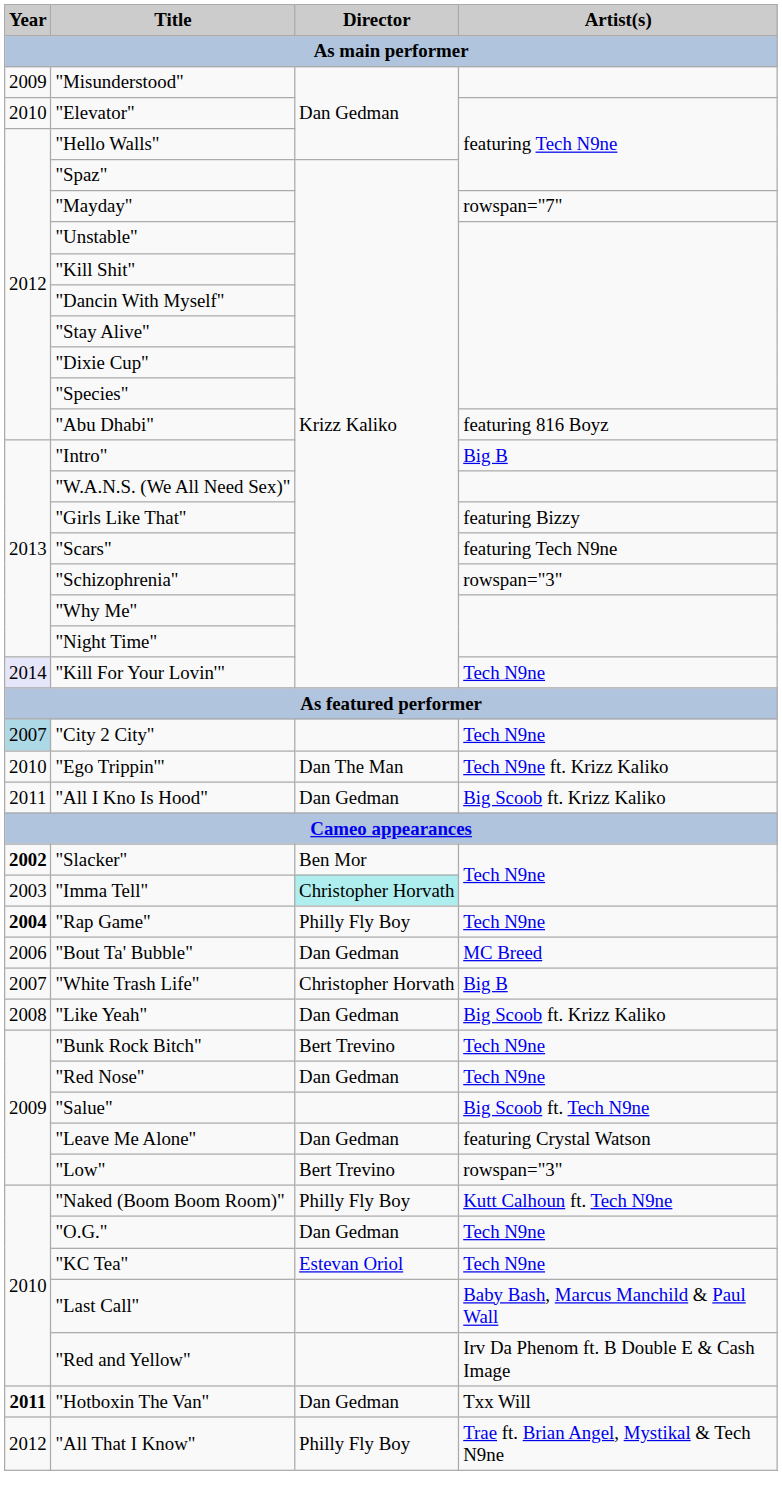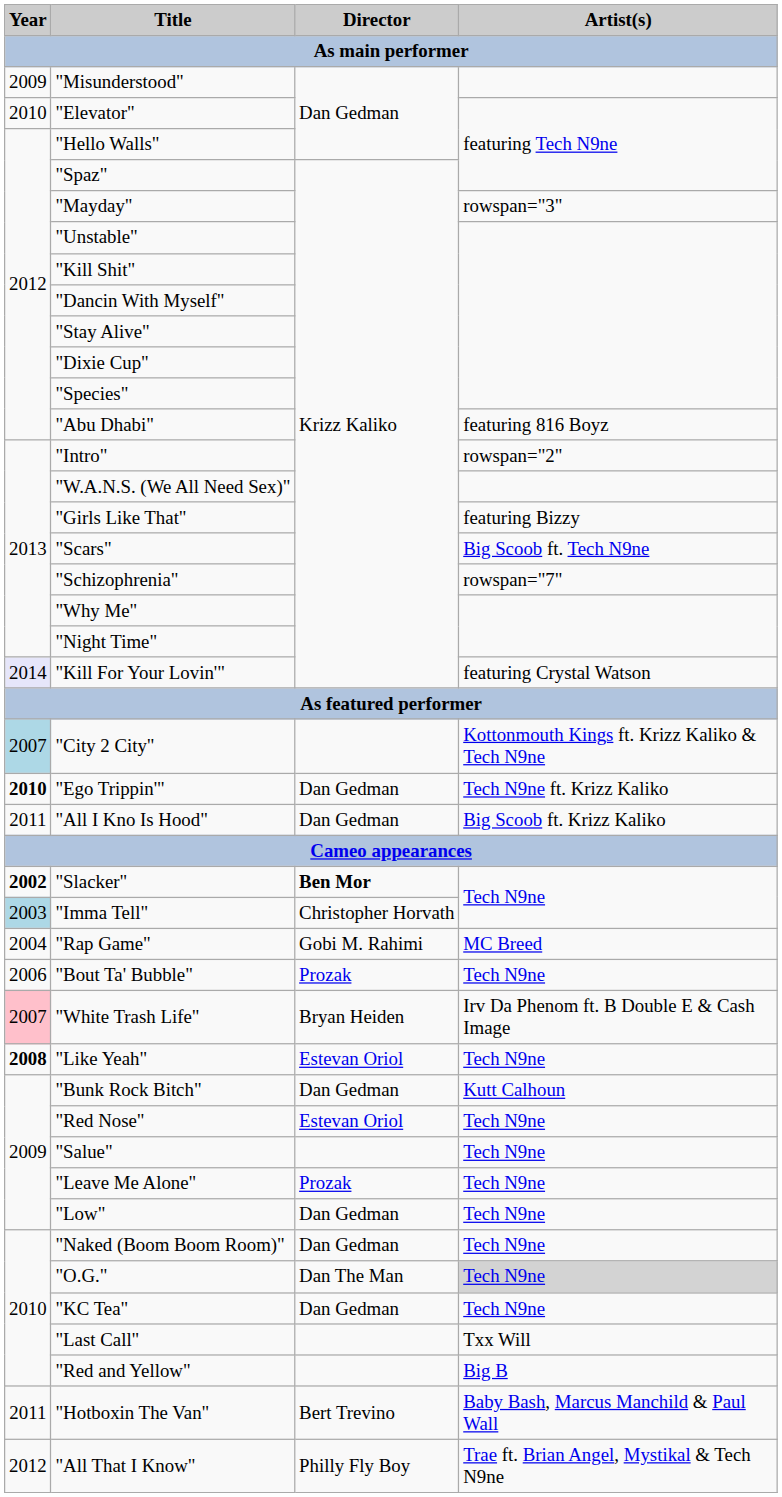(513, 206) rowspan="7" -> (513, 206) rowspan="3"
(485, 455) Big B -> (513, 455) rowspan="2"
(540, 548) featuring Tech N9ne -> (556, 548) Big Scoob ft. Tech N9ne
(513, 579) rowspan="3" -> (513, 579) rowspan="7"
(504, 672) Tech N9ne -> (557, 672) featuring Crystal Watson
(504, 735) Tech N9ne -> (610, 746) Kottonmouth Kings ft. Krizz Kaliko & Tech N9ne
(28, 766) normal -> (28, 788) bold
(351, 766) Dan The Man -> (349, 788) Dan Gedman
(333, 859) normal -> (335, 881) bold
(28, 890) no background -> (28, 912) lightblue background
(377, 890) paleturquoise background -> (377, 912) no background
(28, 921) bold -> (28, 943) normal
(355, 921) Philly Fly Boy -> (361, 943) Gobi M. Rahimi
(504, 921) Tech N9ne -> (503, 943) MC Breed
(349, 952) Dan Gedman -> (325, 974) Prozak
(503, 952) MC Breed -> (504, 974) Tech N9ne
(28, 983) no background -> (28, 1017) pink background
(377, 983) Christopher Horvath -> (352, 1017) Bryan Heiden
(485, 983) Big B -> (609, 1017) Irv Da Phenom ft. B Double E & Cash Image
(28, 1014) normal -> (28, 1059) bold
(349, 1014) Dan Gedman -> (351, 1059) Estevan Oriol
(564, 1014) Big Scoob ft. Krizz Kaliko -> (504, 1059) Tech N9ne
(347, 1045) Bert Trevino -> (349, 1090) Dan Gedman
(504, 1045) Tech N9ne -> (514, 1090) Kutt Calhoun
(349, 1076) Dan Gedman -> (351, 1121) Estevan Oriol
(556, 1107) Big Scoob ft. Tech N9ne -> (504, 1152) Tech N9ne
(349, 1139) Dan Gedman -> (325, 1183) Prozak
(557, 1139) featuring Crystal Watson -> (504, 1183) Tech N9ne
(347, 1170) Bert Trevino -> (349, 1214) Dan Gedman
(513, 1170) rowspan="3" -> (504, 1214) Tech N9ne
(355, 1201) Philly Fly Boy -> (349, 1245) Dan Gedman
(568, 1201) Kutt Calhoun ft. Tech N9ne -> (504, 1245) Tech N9ne
(349, 1232) Dan Gedman -> (351, 1276) Dan The Man
(504, 1232) no background -> (504, 1276) lightgrey background
(351, 1263) Estevan Oriol -> (349, 1307) Dan Gedman
(604, 1305) Baby Bash, Marcus Manchild & Paul Wall -> (497, 1339) Txx Will
(609, 1358) Irv Da Phenom ft. B Double E & Cash Image -> (485, 1370) Big B
(28, 1401) bold -> (28, 1412) normal
(349, 1401) Dan Gedman -> (347, 1412) Bert Trevino
(497, 1401) Txx Will -> (604, 1412) Baby Bash, Marcus Manchild & Paul Wall
